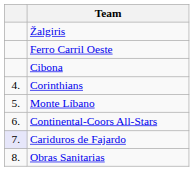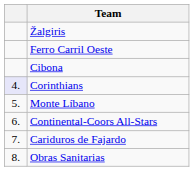(16, 85) no background -> (16, 85) lavender background
(16, 139) lavender background -> (16, 139) no background
